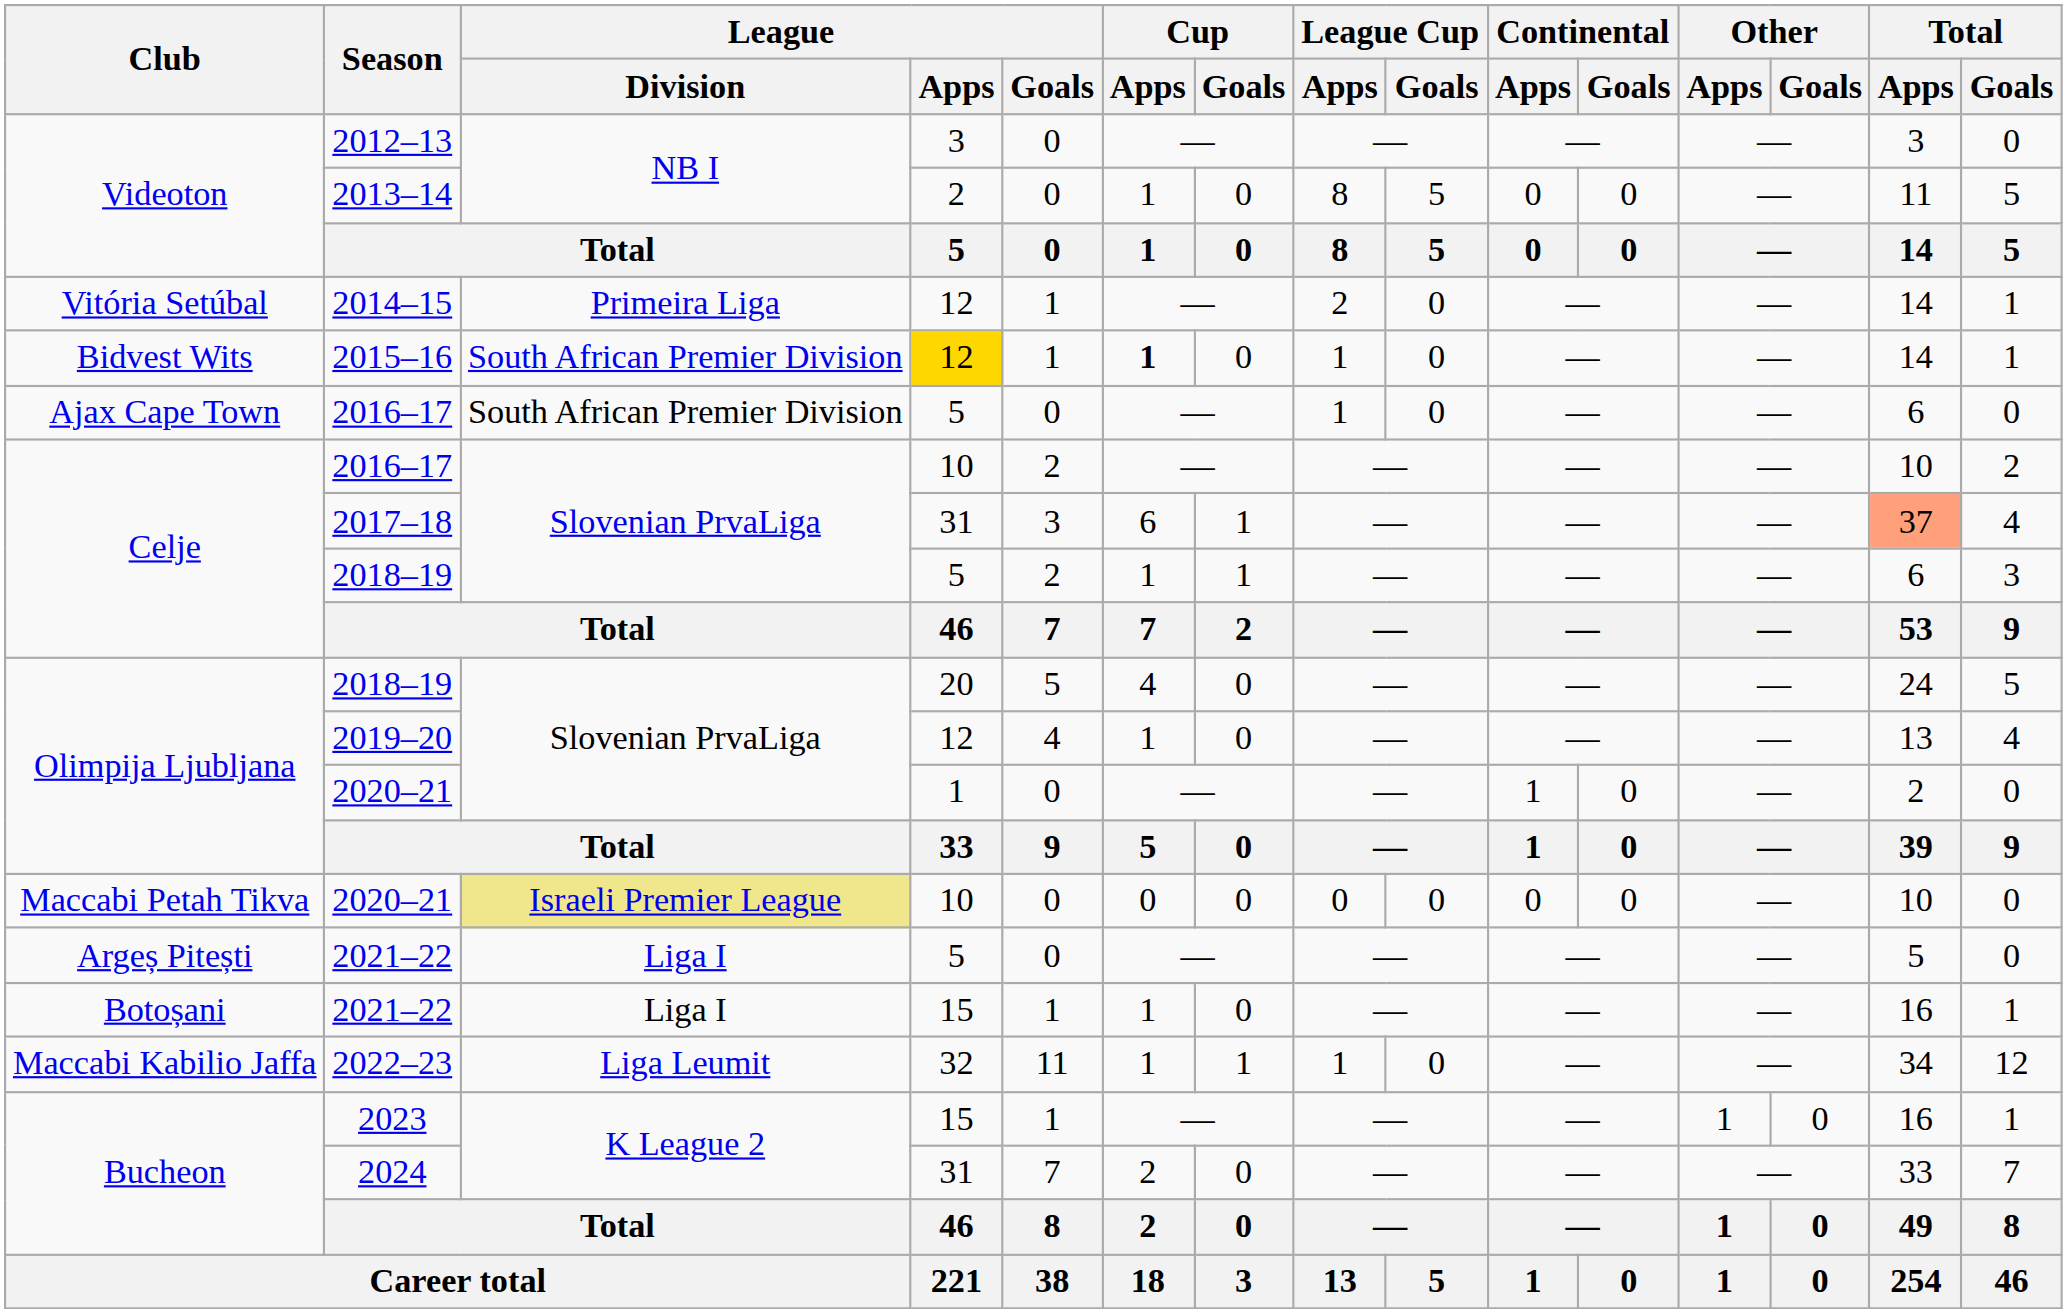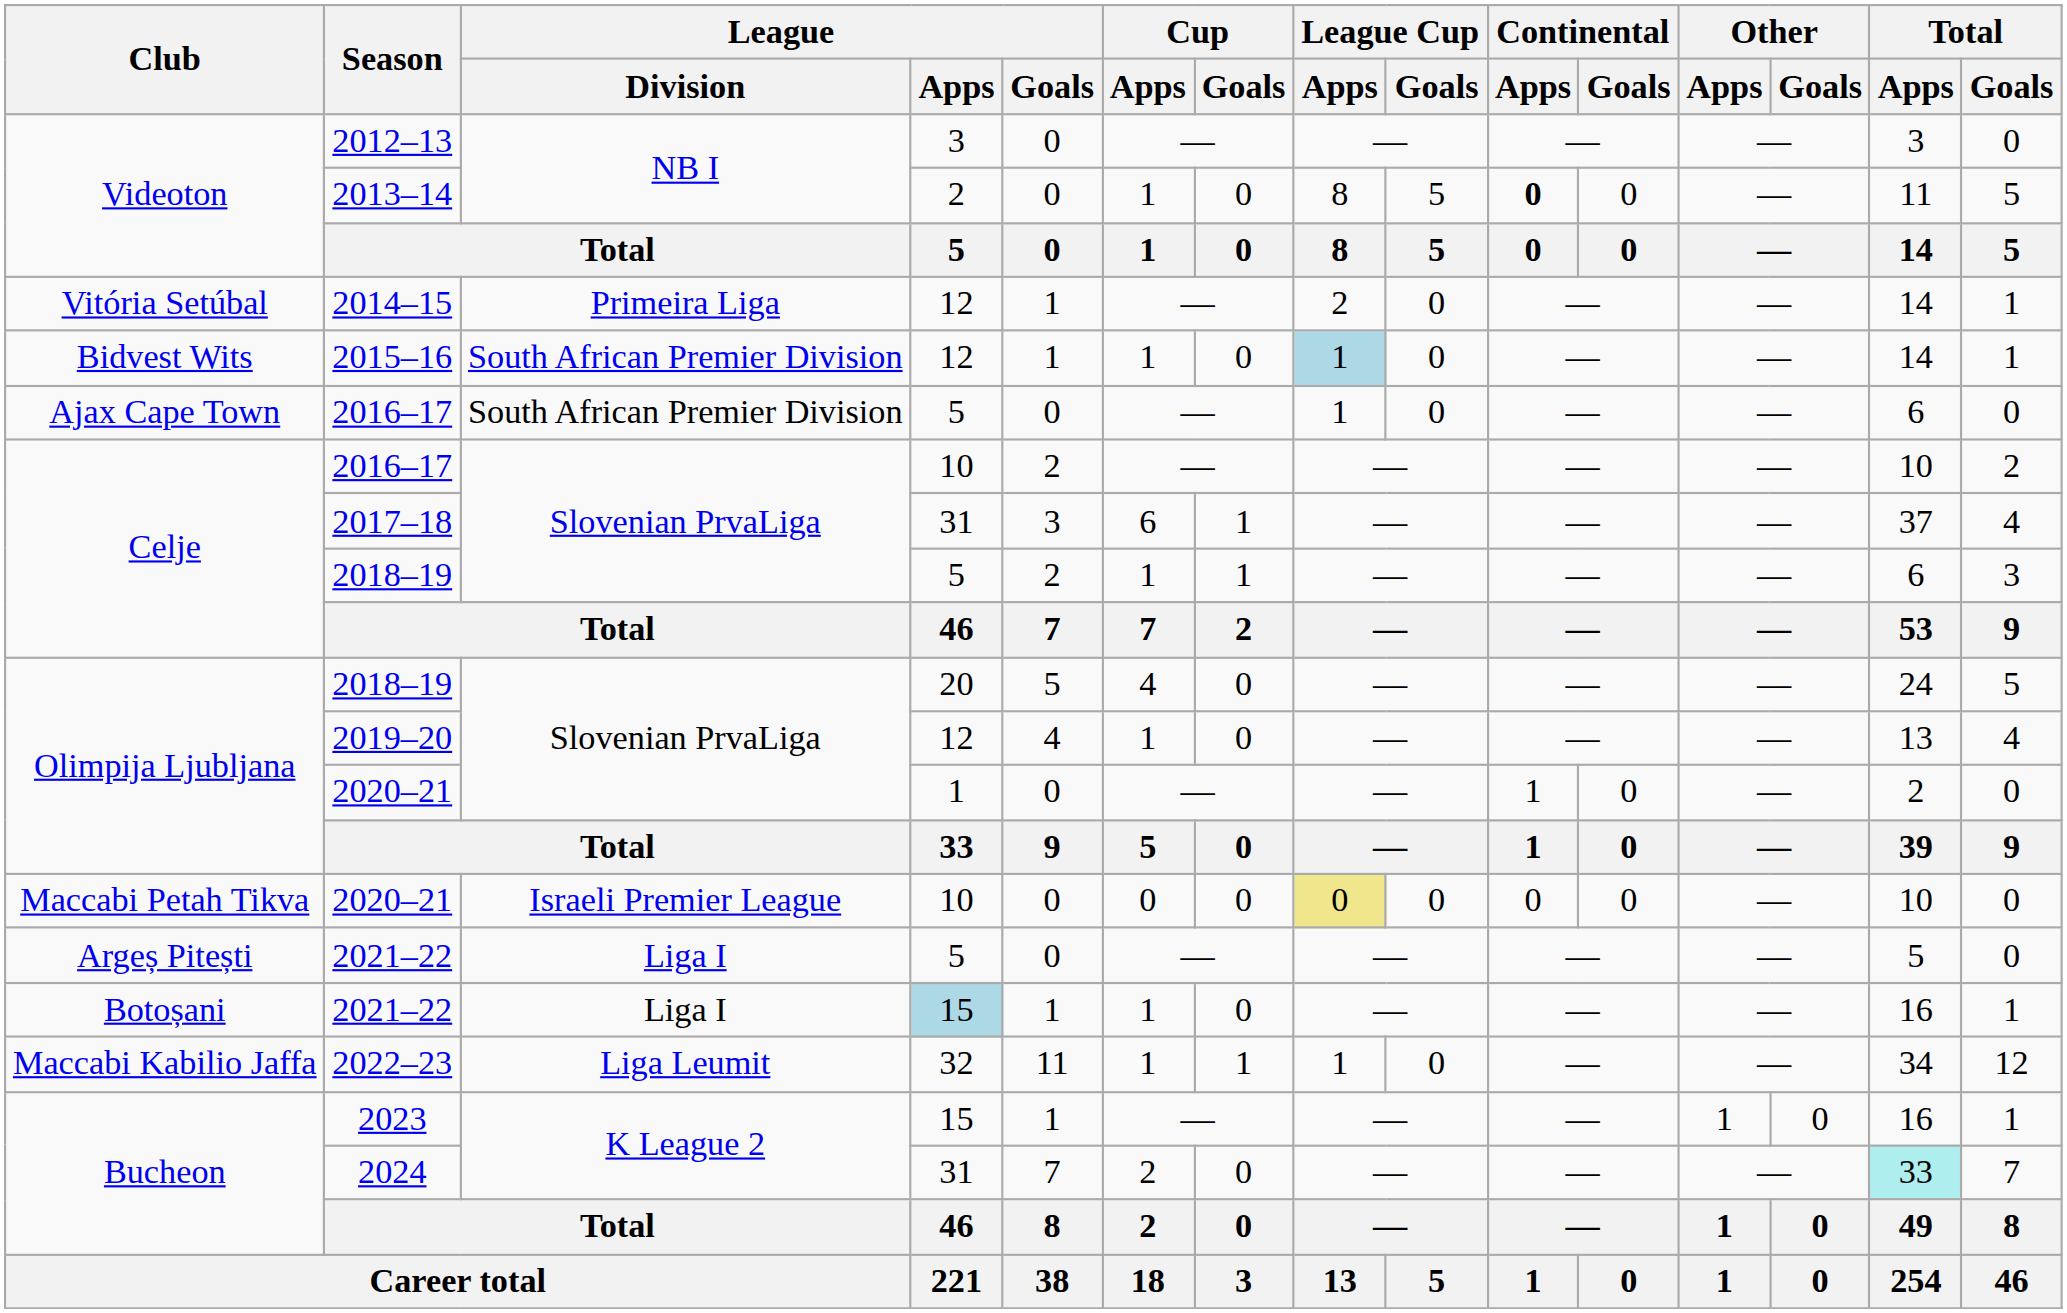(1533, 194) normal -> (1533, 194) bold
(956, 357) gold background -> (956, 357) no background
(1148, 357) bold -> (1148, 357) normal
(1340, 357) no background -> (1340, 357) lightblue background
(1916, 520) lightsalmon background -> (1916, 520) no background
(685, 900) khaki background -> (685, 900) no background
(1340, 900) no background -> (1340, 900) khaki background
(956, 1009) no background -> (956, 1009) lightblue background
(1916, 1172) no background -> (1916, 1172) paleturquoise background
